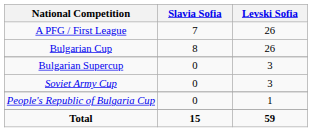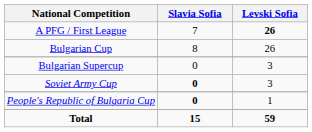(270, 31) normal -> (270, 31) bold
(195, 83) normal -> (195, 83) bold
(195, 101) normal -> (195, 101) bold
